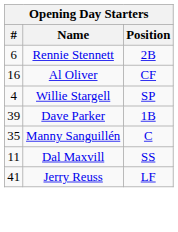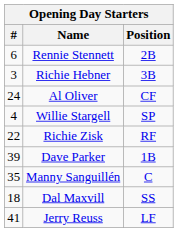+ row: (73, 75)
(14, 75) 16 -> (14, 95) 24
+ row: (73, 136)
(14, 156) 11 -> (14, 197) 18
